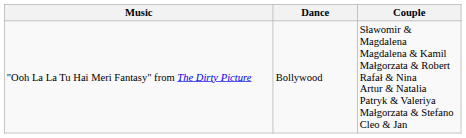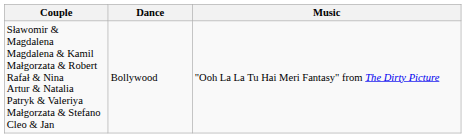columns swapped: (409, 12) <-> (139, 12)
